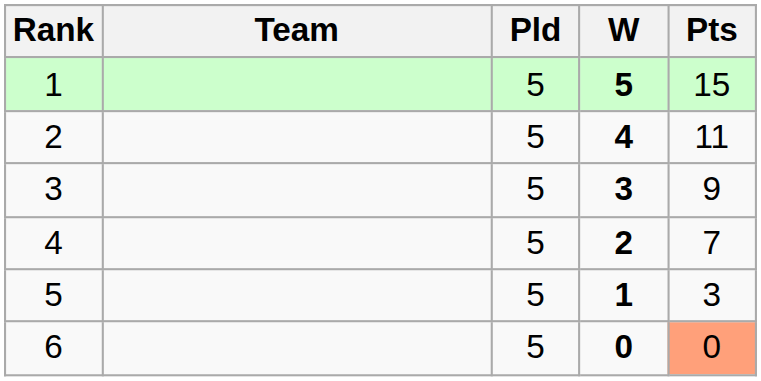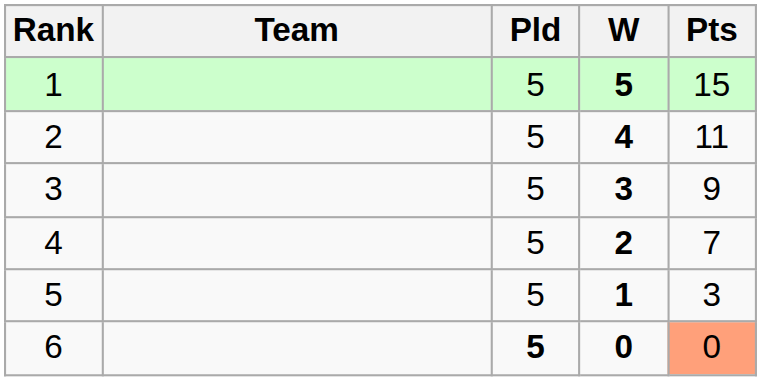(536, 347) normal -> (536, 347) bold
